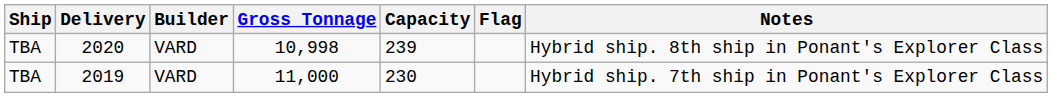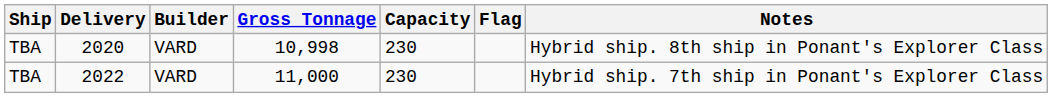(401, 48) 239 -> (401, 48) 230
(103, 77) 2019 -> (103, 77) 2022
